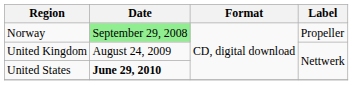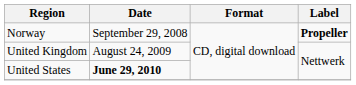(140, 32) lightgreen background -> (140, 32) no background
(322, 32) normal -> (324, 32) bold
